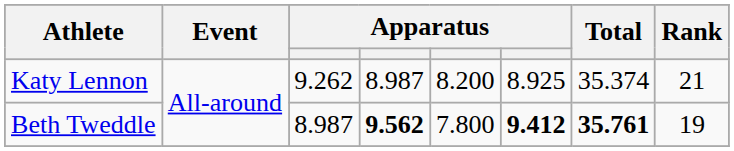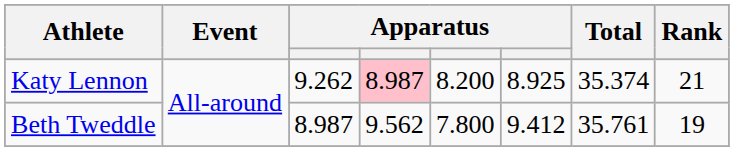(394, 81) no background -> (394, 81) pink background
(394, 124) bold -> (394, 124) normal
(536, 124) bold -> (536, 124) normal
(614, 124) bold -> (614, 124) normal
